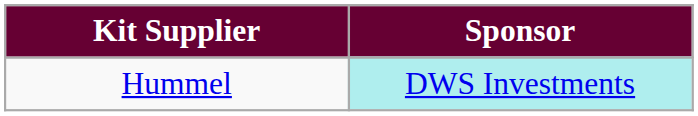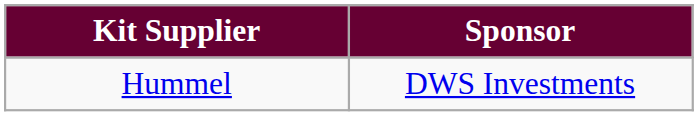(520, 82) paleturquoise background -> (520, 82) no background
